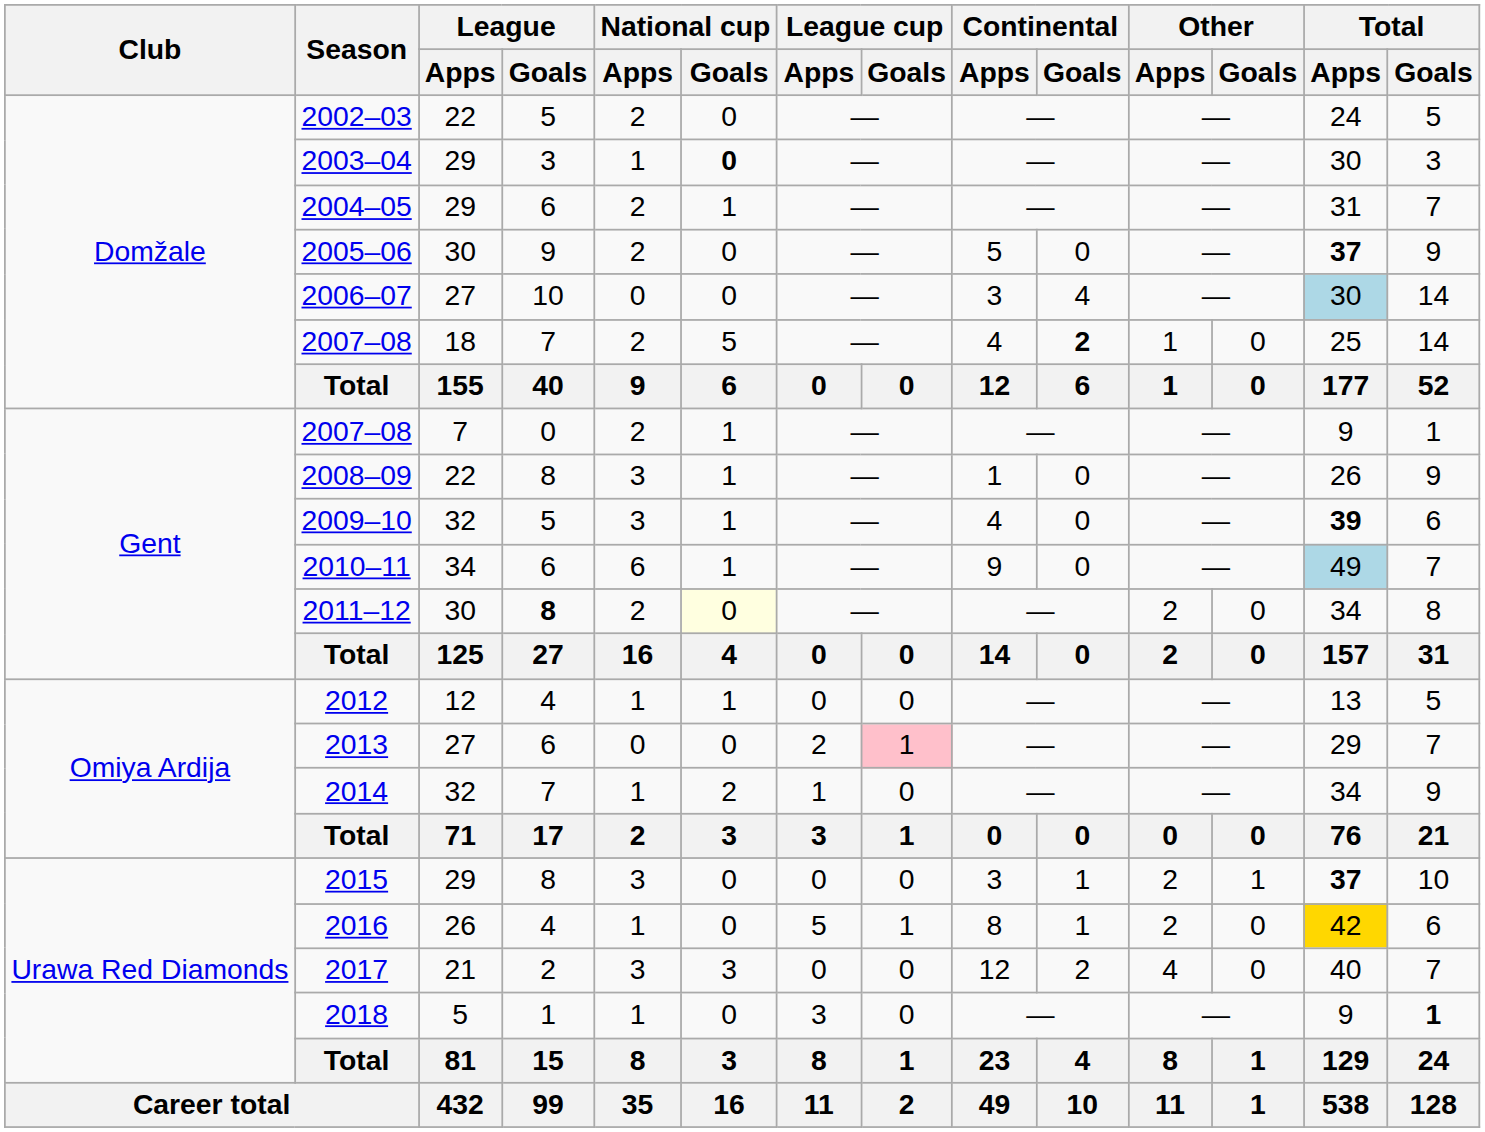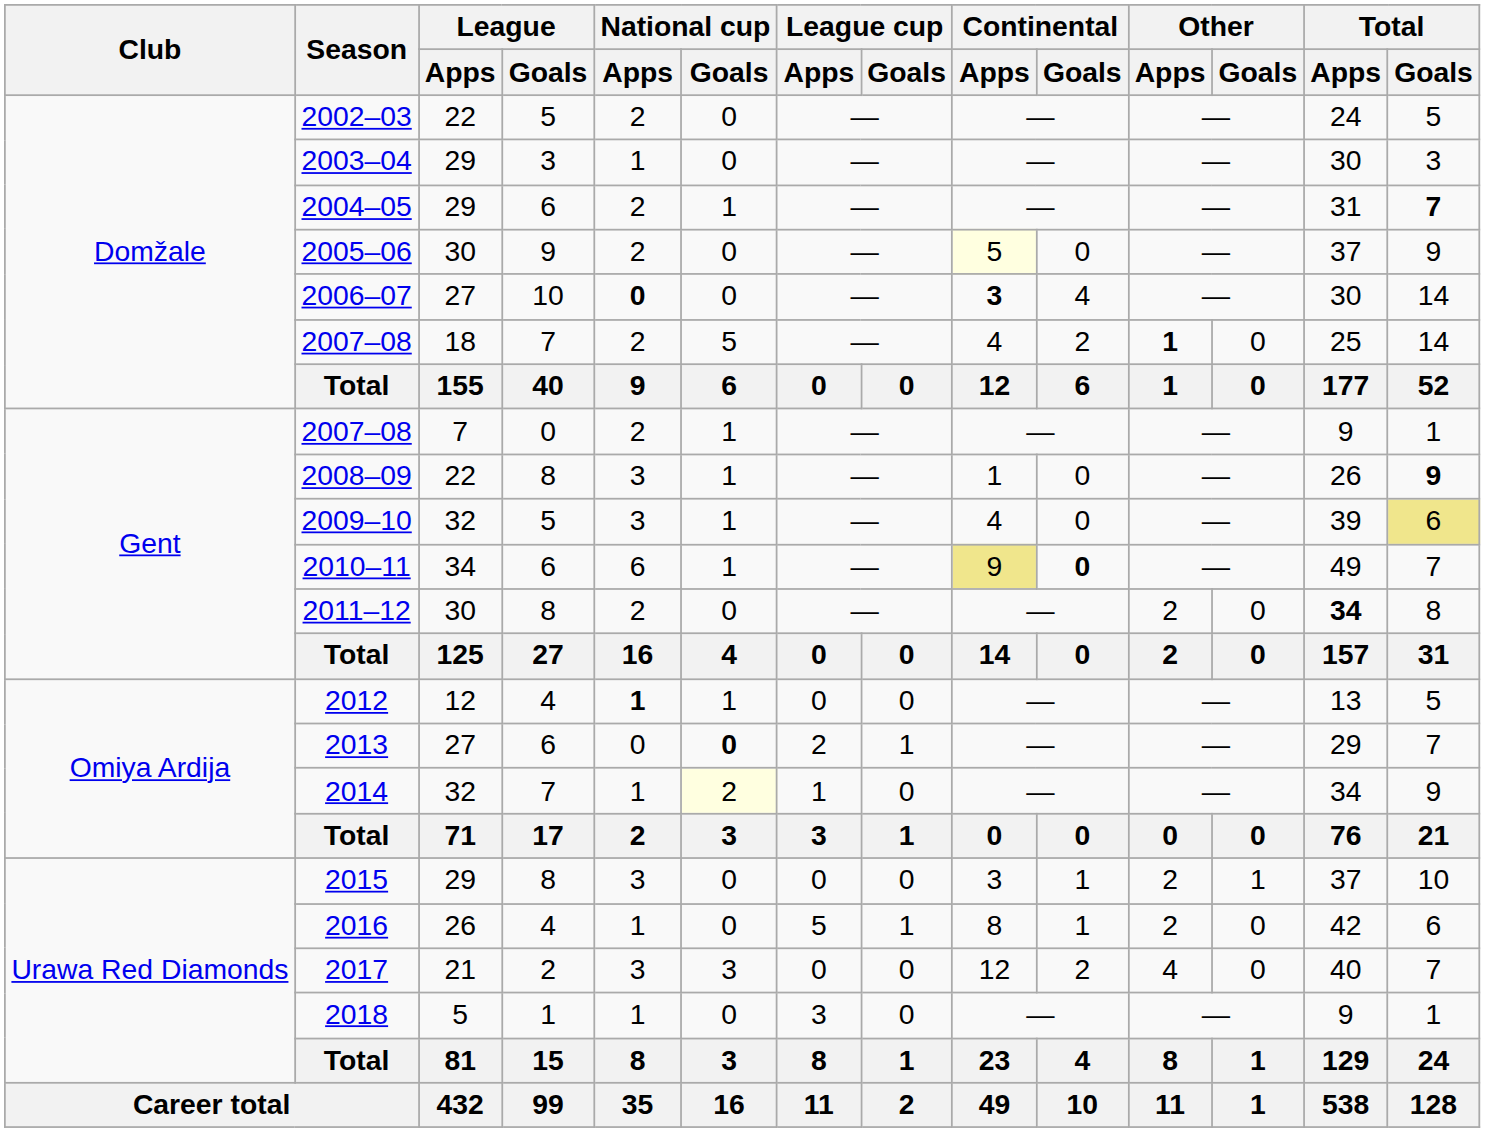(729, 161) bold -> (729, 161) normal
(1433, 206) normal -> (1433, 206) bold
(994, 251) no background -> (994, 251) lightyellow background
(1346, 251) bold -> (1346, 251) normal
(638, 296) normal -> (638, 296) bold
(994, 296) normal -> (994, 296) bold
(1346, 296) lightblue background -> (1346, 296) no background
(1082, 341) bold -> (1082, 341) normal
(1170, 341) normal -> (1170, 341) bold
(1433, 476) normal -> (1433, 476) bold
(1346, 521) bold -> (1346, 521) normal
(1433, 521) no background -> (1433, 521) khaki background
(994, 565) no background -> (994, 565) khaki background
(1082, 565) normal -> (1082, 565) bold
(1346, 565) lightblue background -> (1346, 565) no background
(548, 610) bold -> (548, 610) normal
(729, 610) lightyellow background -> (729, 610) no background
(1346, 610) normal -> (1346, 610) bold
(638, 700) normal -> (638, 700) bold
(729, 745) normal -> (729, 745) bold
(907, 745) pink background -> (907, 745) no background
(729, 790) no background -> (729, 790) lightyellow background
(1346, 880) bold -> (1346, 880) normal
(1346, 925) gold background -> (1346, 925) no background
(1433, 1015) bold -> (1433, 1015) normal
